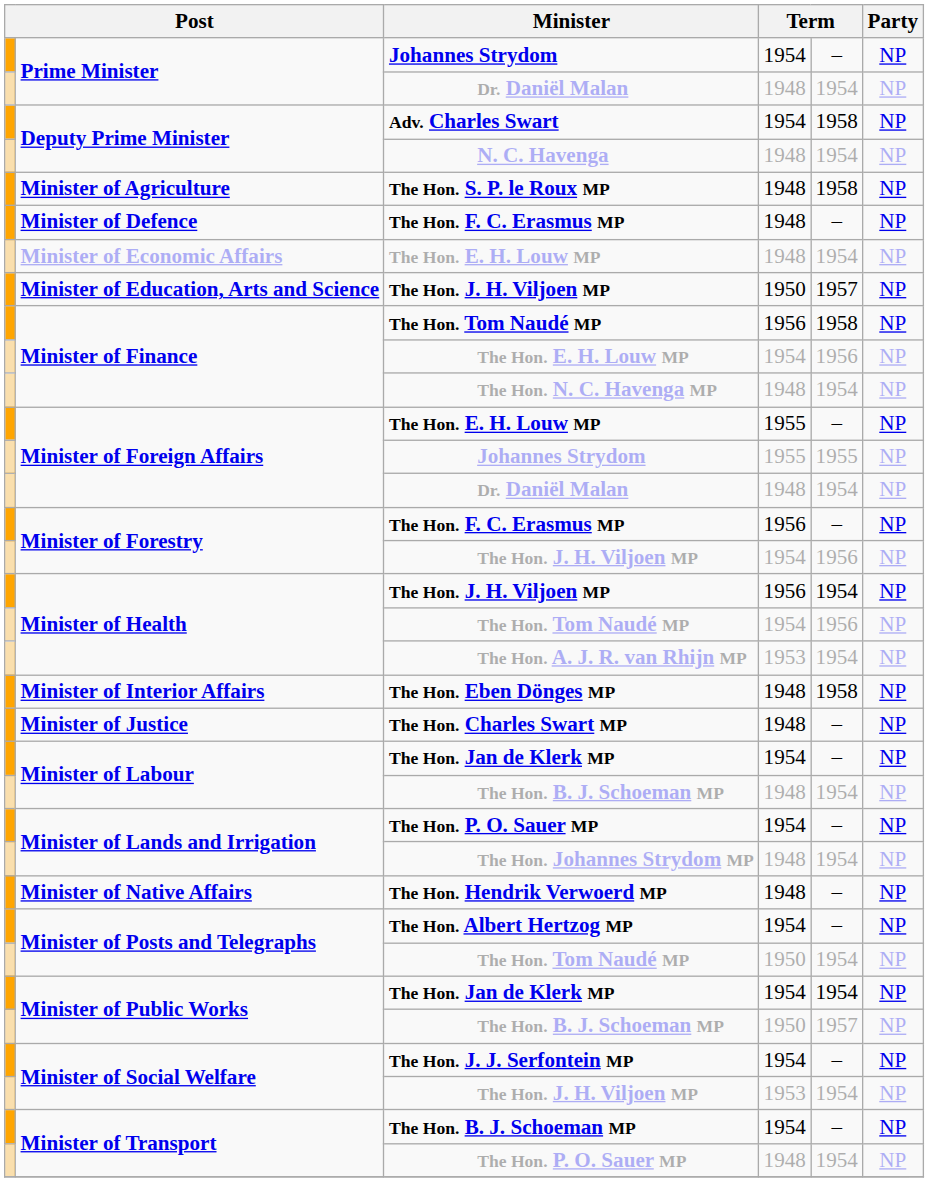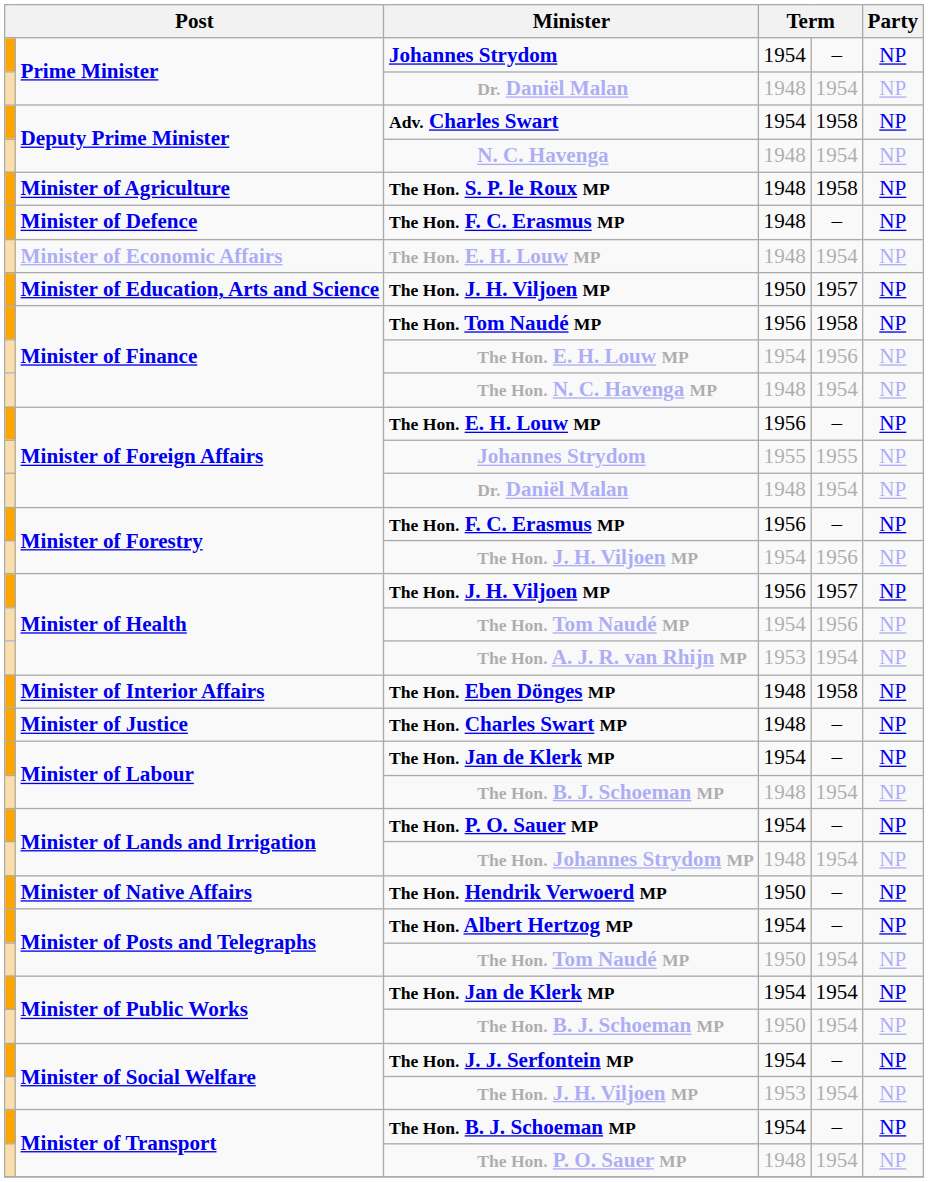(785, 423) 1955 -> (785, 423) 1956
(837, 590) 1954 -> (837, 590) 1957
(785, 892) 1948 -> (785, 892) 1950
(837, 1026) 1957 -> (837, 1026) 1954
